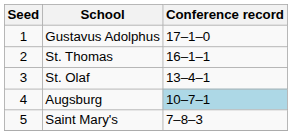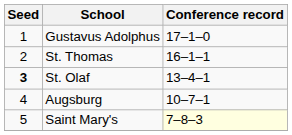(23, 78) normal -> (23, 78) bold
(188, 99) lightblue background -> (188, 99) no background
(184, 120) no background -> (184, 120) lightyellow background
